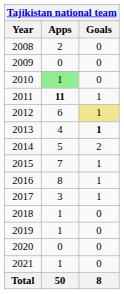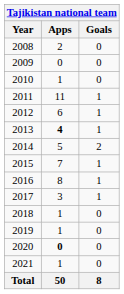(60, 79) lightgreen background -> (60, 79) no background
(60, 96) bold -> (60, 96) normal
(99, 113) khaki background -> (99, 113) no background
(60, 130) normal -> (60, 130) bold
(99, 130) bold -> (99, 130) normal
(60, 247) normal -> (60, 247) bold
